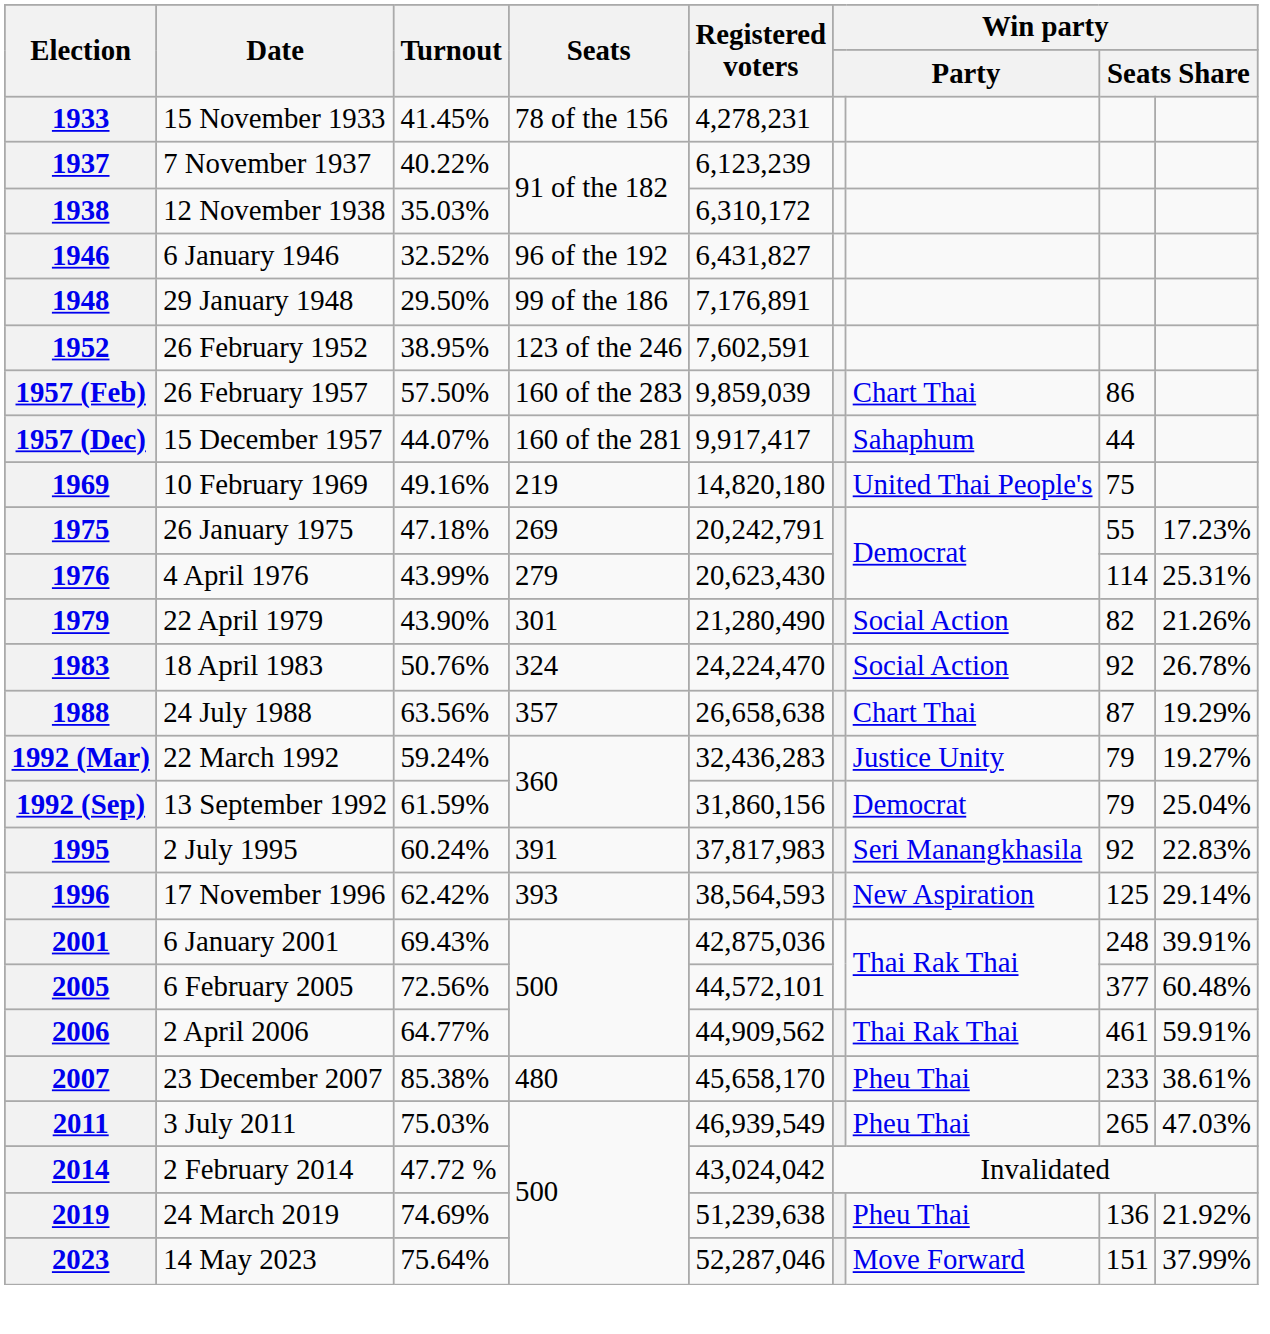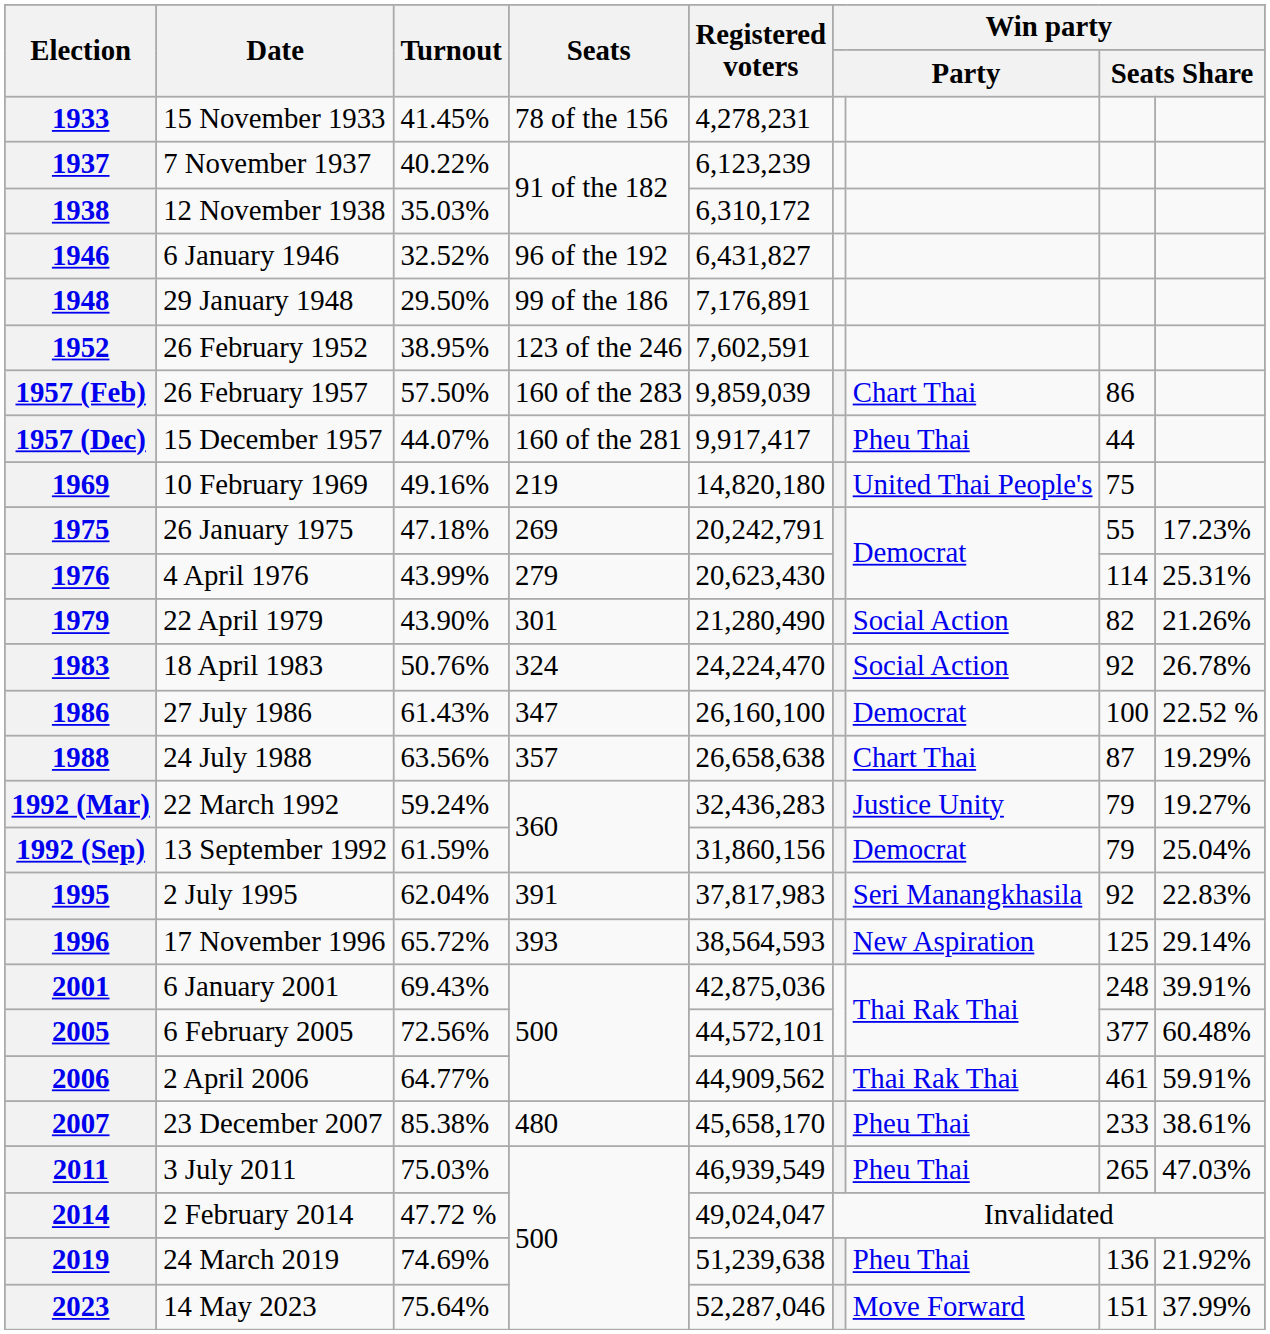(913, 438) Sahaphum -> (911, 438) Pheu Thai
+ row: (81, 712)
(445, 849) 60.24% -> (445, 895) 62.04%
(445, 895) 62.42% -> (445, 940) 65.72%
(760, 1169) 43,024,042 -> (760, 1214) 49,024,047
